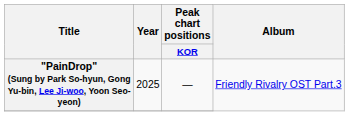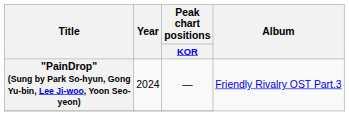(148, 84) 2025 -> (148, 84) 2024
